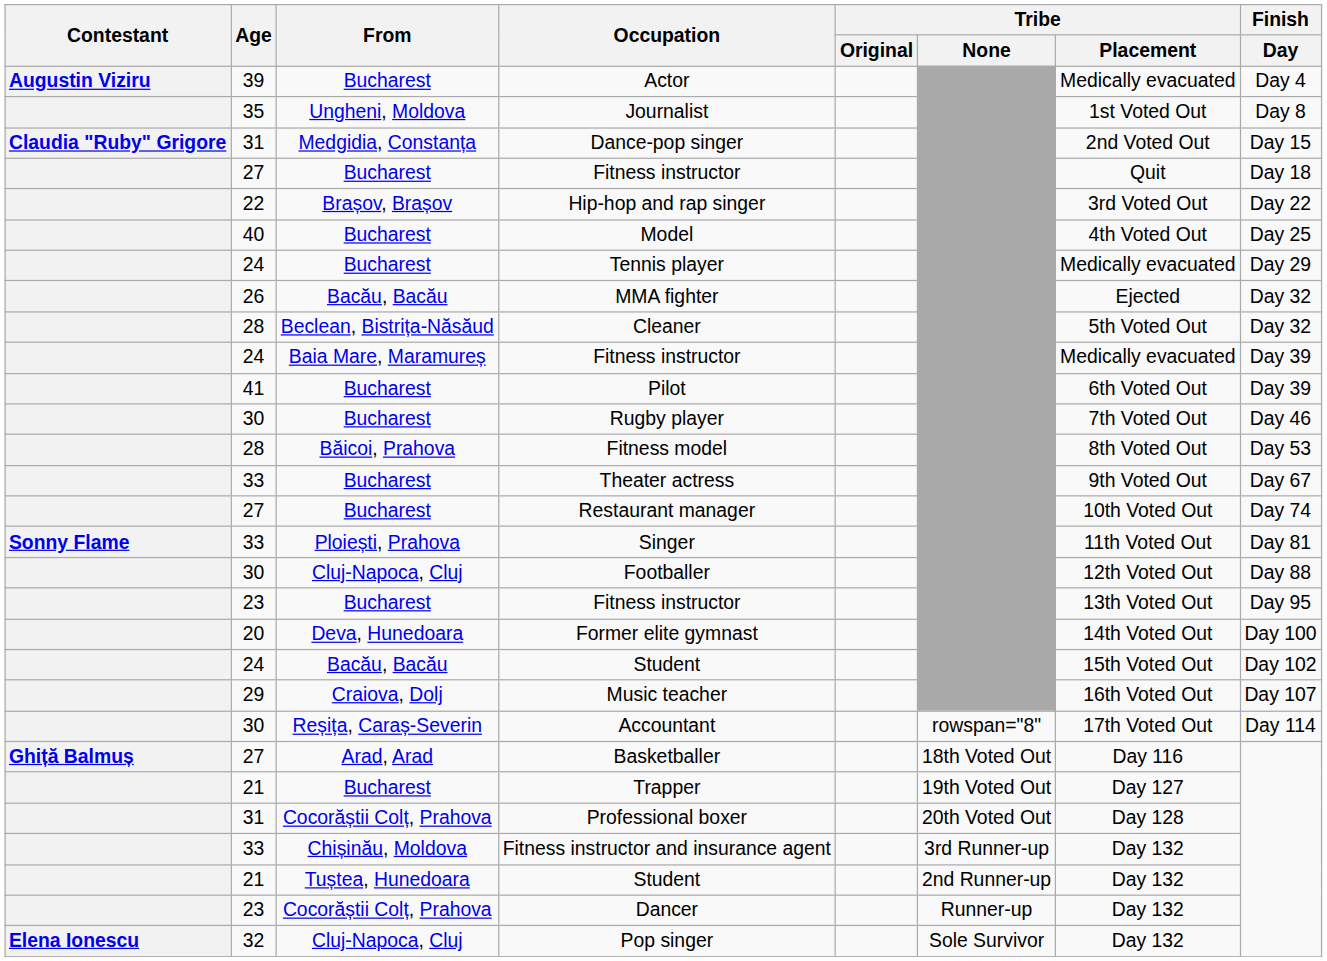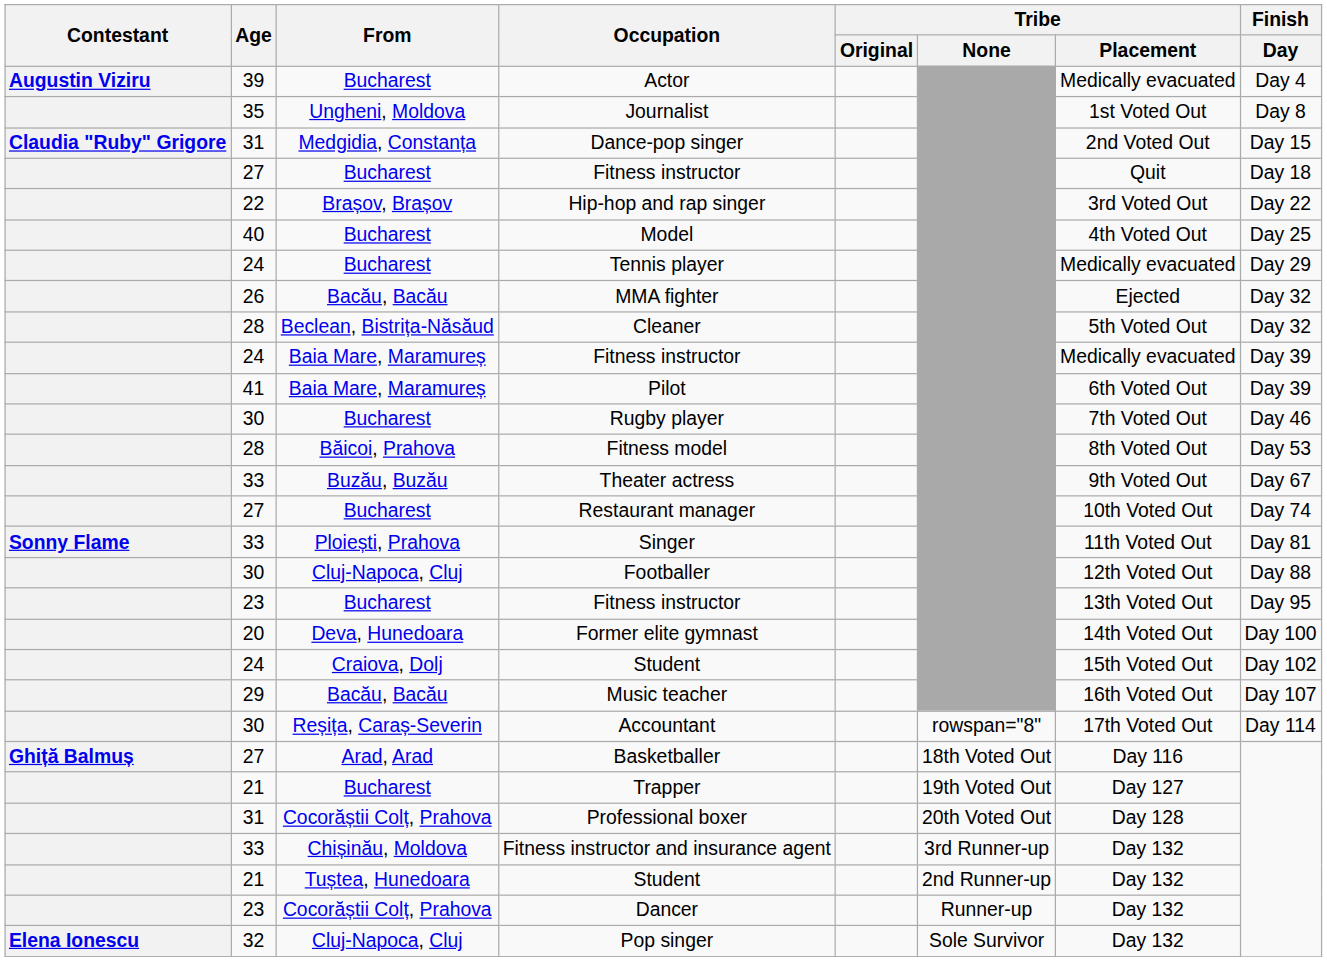(387, 388) Bucharest -> (387, 388) Baia Mare, Maramureș
(387, 480) Bucharest -> (387, 480) Buzău, Buzău
(387, 664) Bacău, Bacău -> (387, 664) Craiova, Dolj
(387, 695) Craiova, Dolj -> (387, 695) Bacău, Bacău
